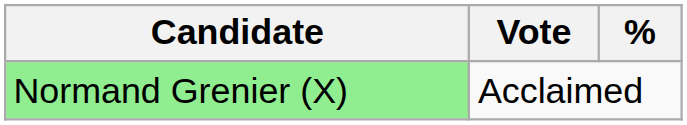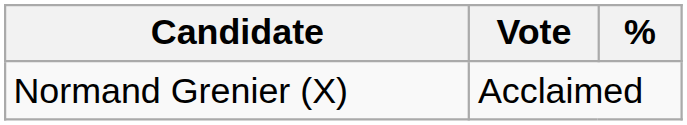(181, 89) lightgreen background -> (181, 89) no background
